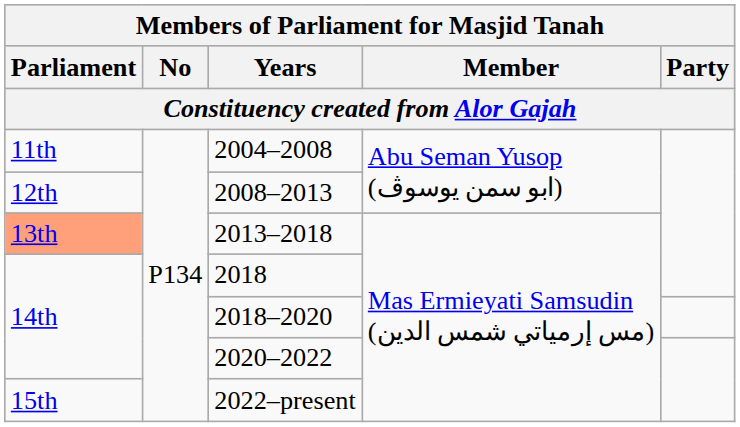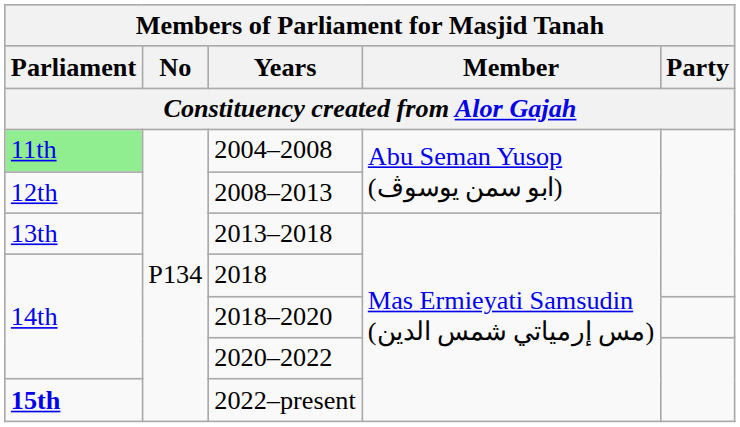(34, 150) no background -> (34, 150) lightgreen background
(34, 233) lightsalmon background -> (34, 233) no background
(34, 399) normal -> (36, 399) bold
